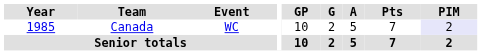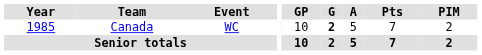(332, 27) normal -> (332, 27) bold
(449, 27) lavender background -> (449, 27) no background
